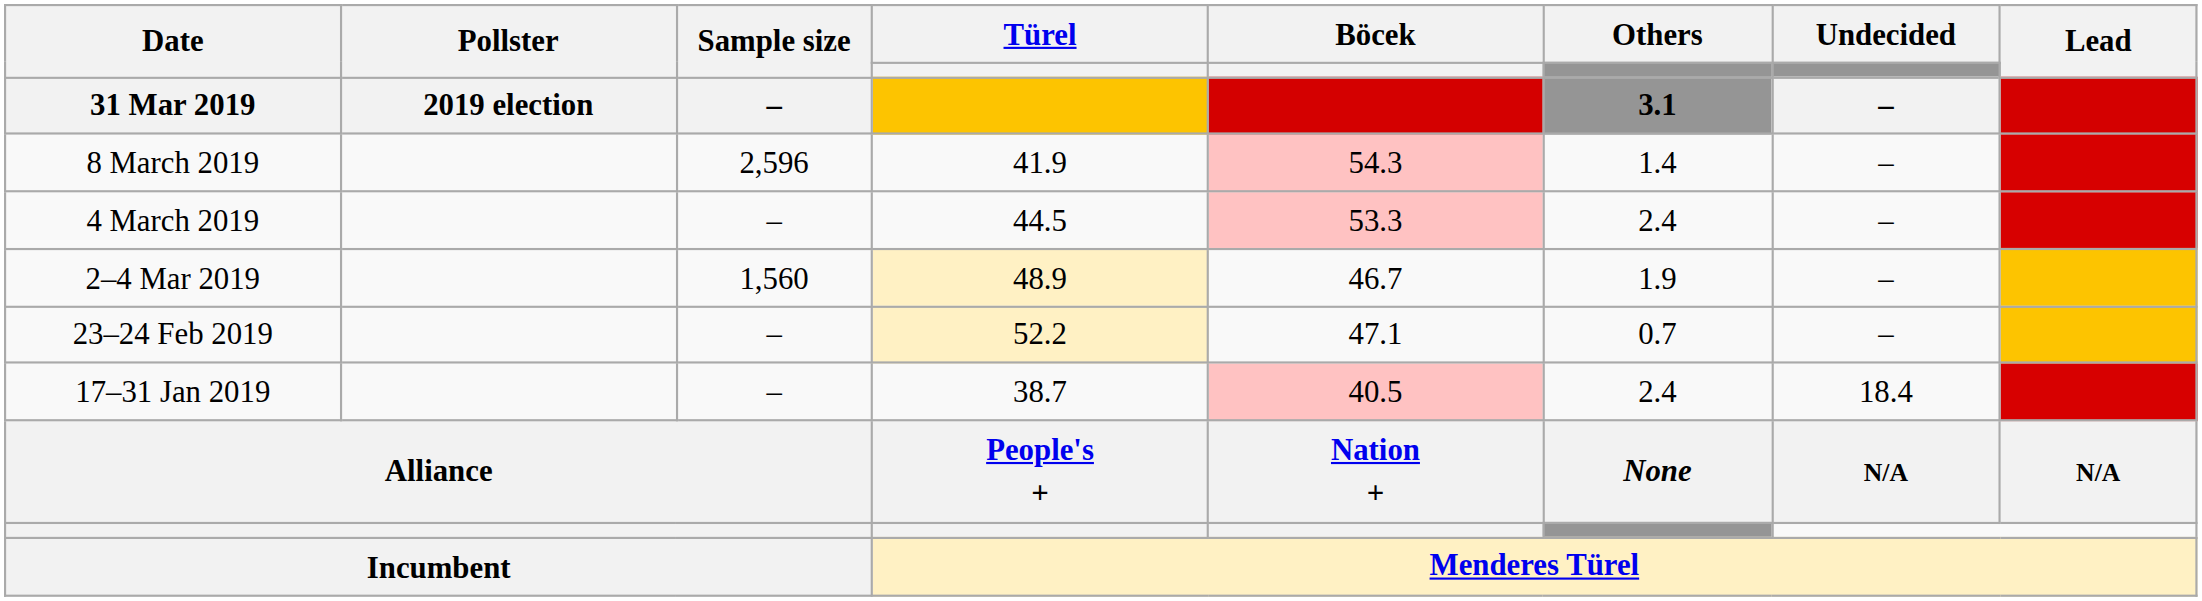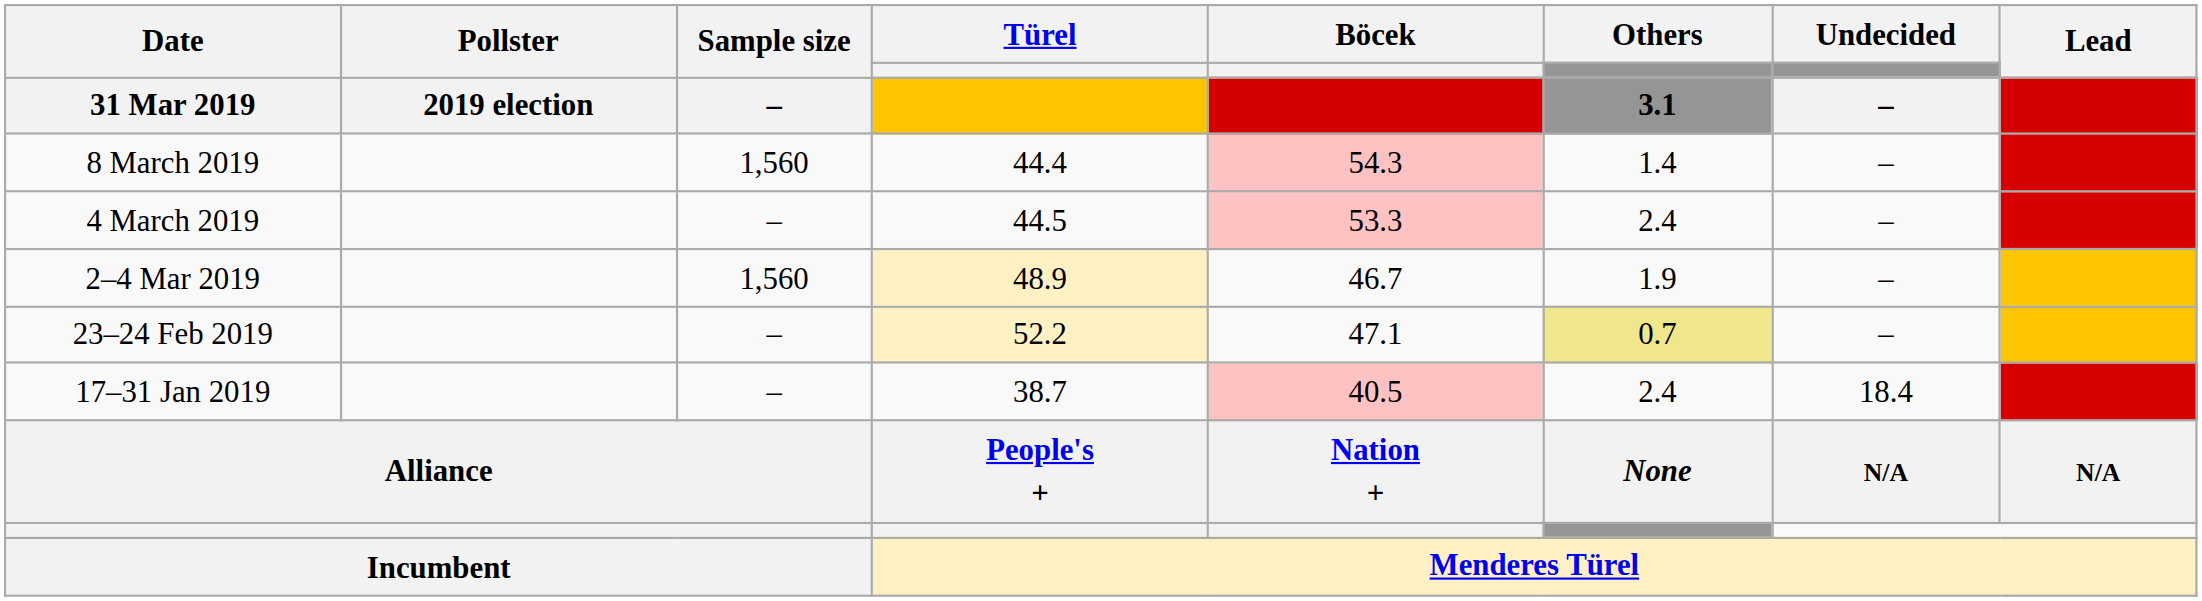(774, 163) 2,596 -> (774, 163) 1,560
(1040, 163) 41.9 -> (1040, 163) 44.4
(1657, 335) no background -> (1657, 335) khaki background
